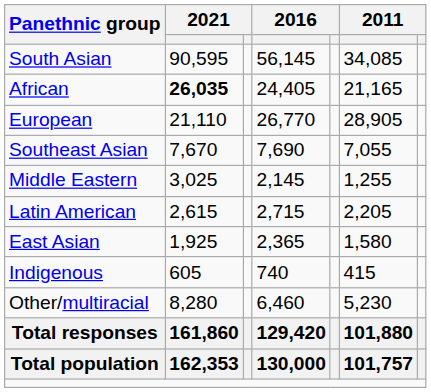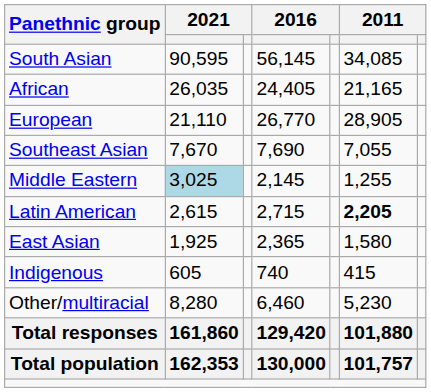(199, 89) bold -> (199, 89) normal
(193, 180) no background -> (193, 180) lightblue background
(368, 211) normal -> (368, 211) bold
